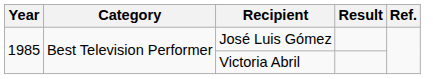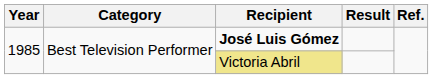(275, 39) normal -> (279, 39) bold
(260, 62) no background -> (260, 62) khaki background
